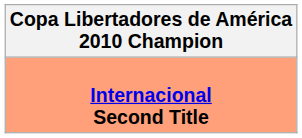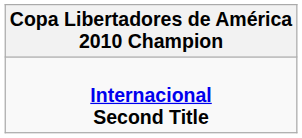(151, 105) lightsalmon background -> (151, 105) no background
